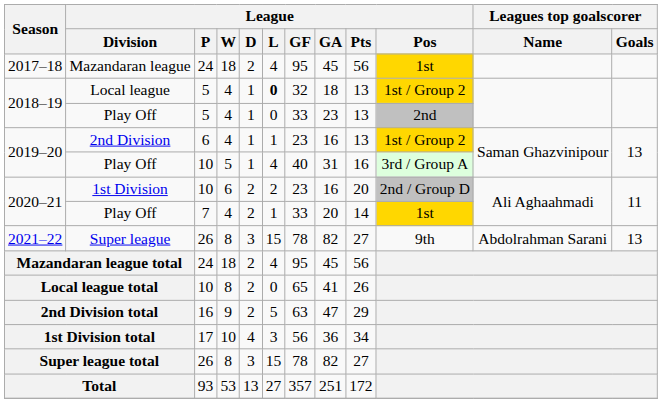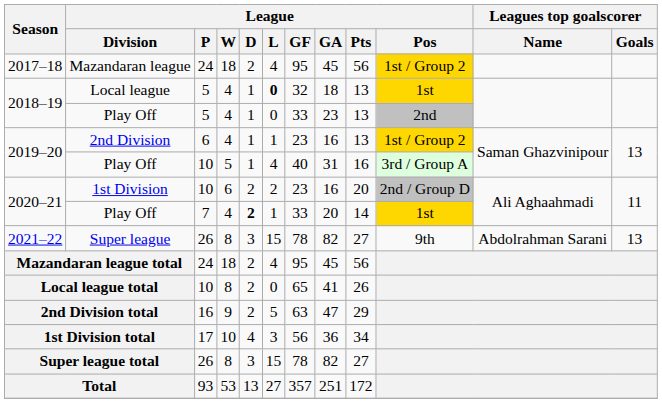(425, 66) 1st -> (425, 66) 1st / Group 2
(425, 90) 1st / Group 2 -> (425, 90) 1st
(251, 213) normal -> (251, 213) bold
